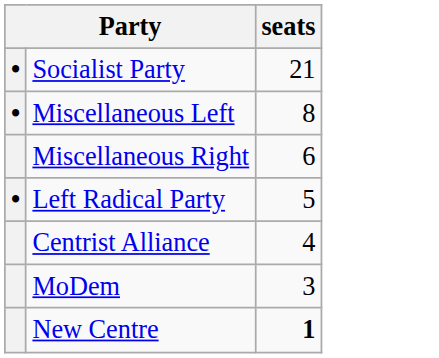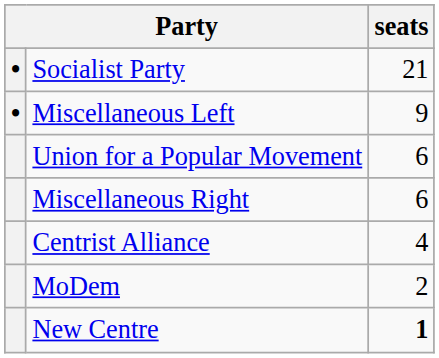(309, 113) 8 -> (422, 113) 9
+ row: (197, 156)
- row: (129, 199)
(309, 286) 3 -> (422, 286) 2
